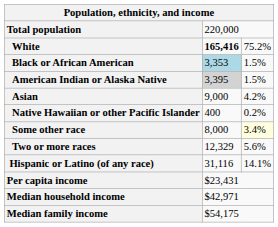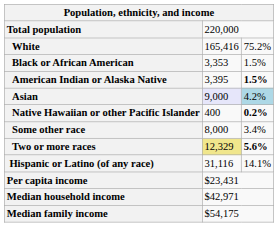(222, 46) bold -> (222, 46) normal
(216, 63) lightblue background -> (216, 63) no background
(216, 79) lightgrey background -> (216, 79) no background
(255, 79) normal -> (256, 79) bold
(216, 96) no background -> (216, 96) lavender background
(255, 96) no background -> (255, 96) lightblue background
(255, 113) normal -> (256, 113) bold
(255, 130) lightyellow background -> (255, 130) no background
(219, 146) no background -> (219, 146) khaki background
(255, 146) normal -> (256, 146) bold
